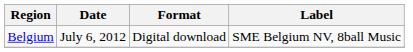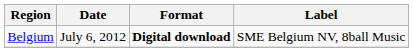(179, 36) normal -> (181, 36) bold
